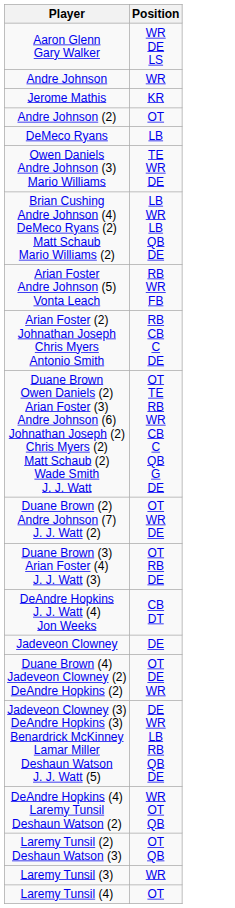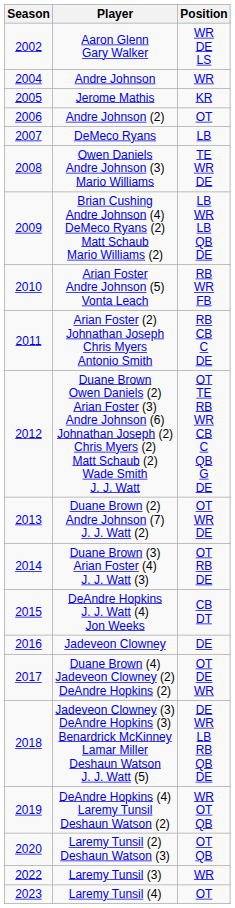+ column: (28, 14)
